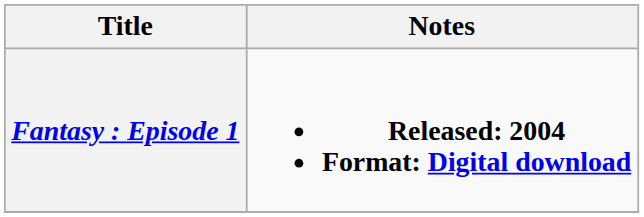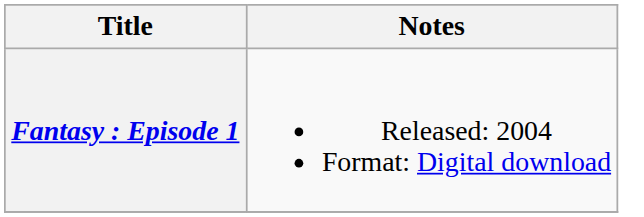(442, 146) bold -> (432, 146) normal
